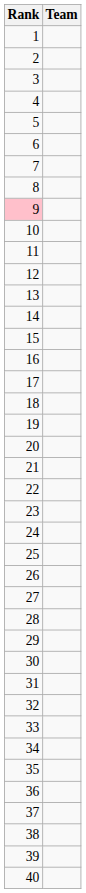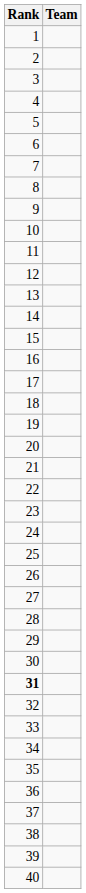(36, 209) pink background -> (36, 209) no background
(33, 683) normal -> (33, 683) bold
